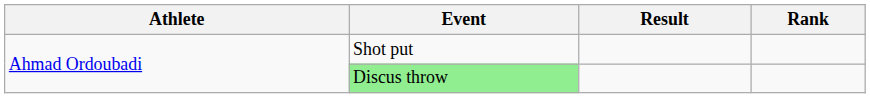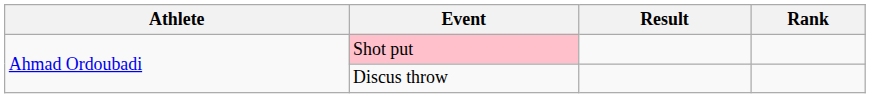(383, 49) no background -> (383, 49) pink background
(400, 78) lightgreen background -> (400, 78) no background
